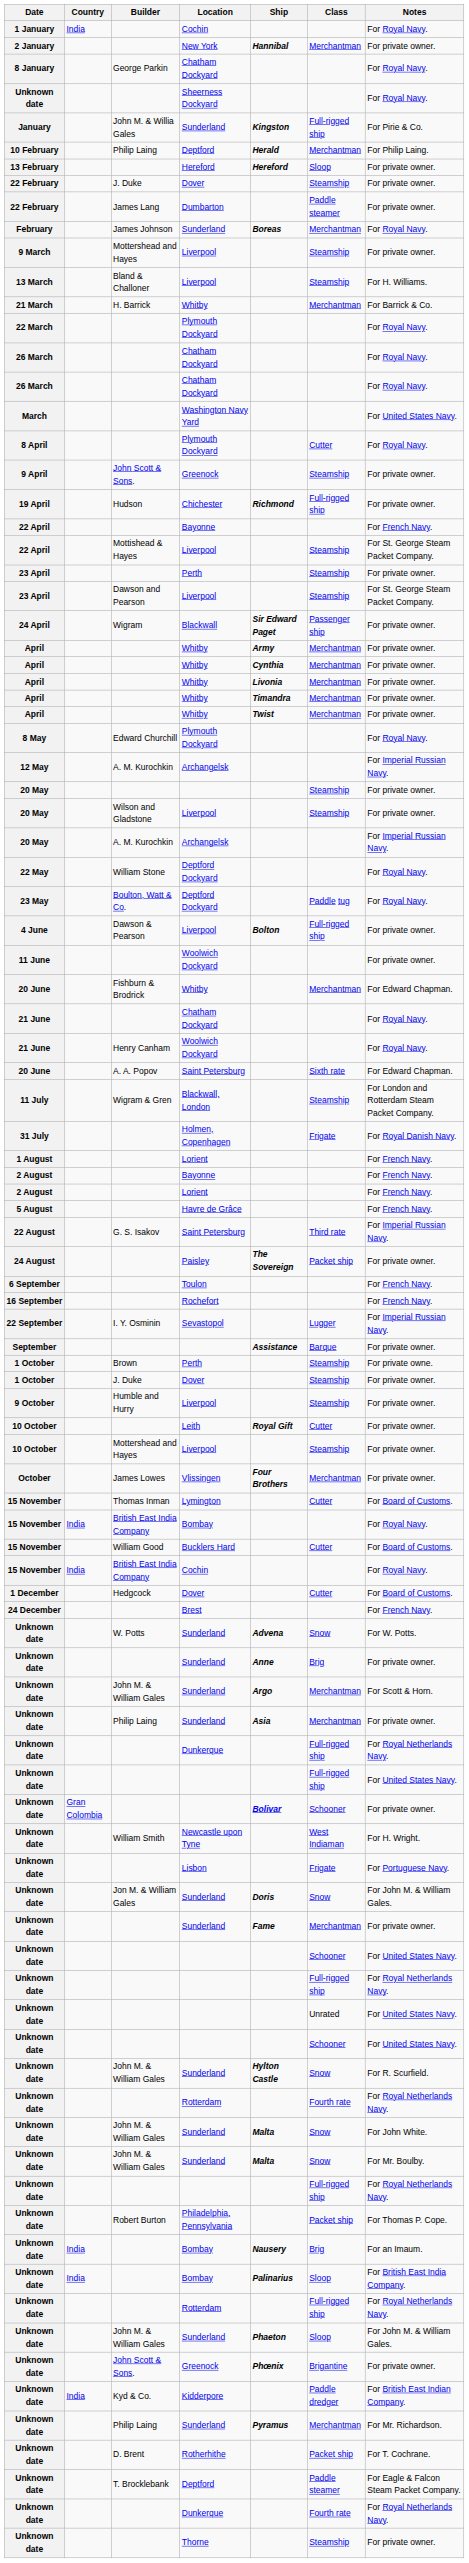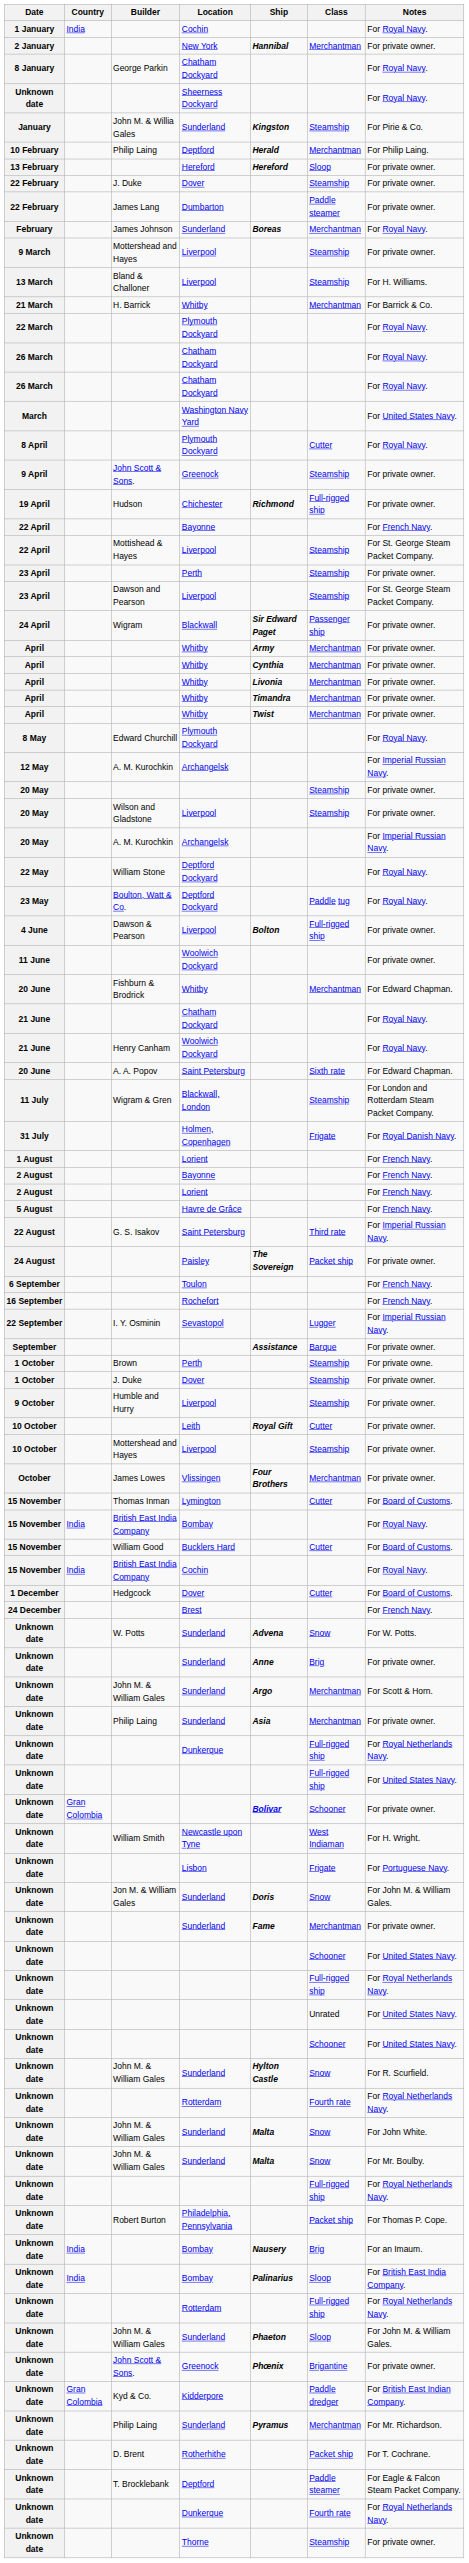(329, 127) Full-rigged ship -> (329, 127) Steamship
(76, 2396) India -> (84, 2396) Gran Colombia
